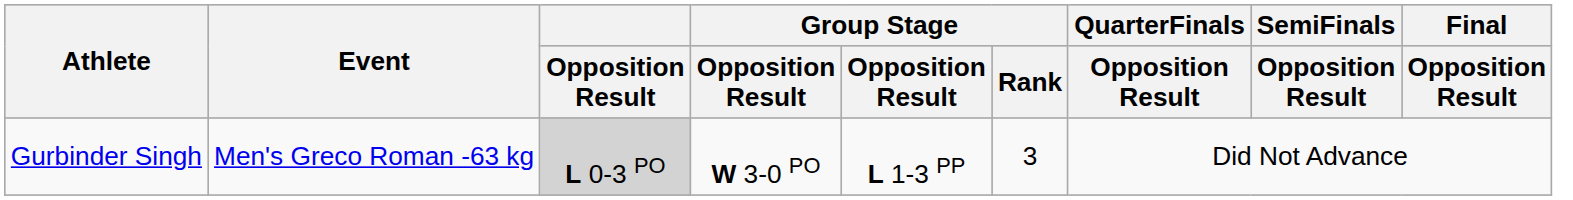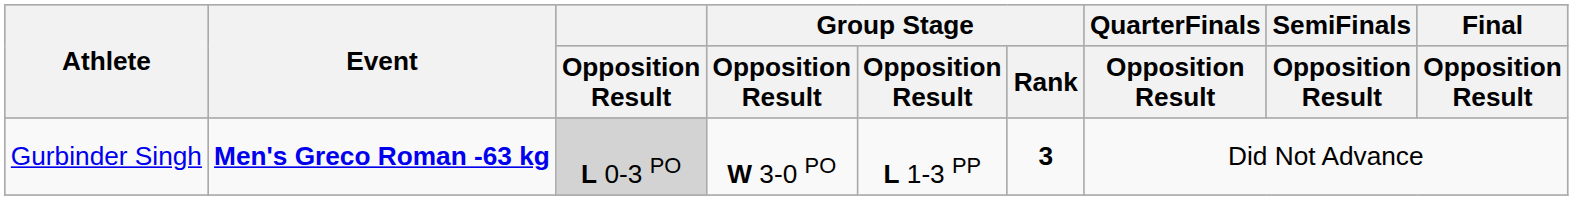(374, 156) normal -> (382, 156) bold
(1030, 156) normal -> (1046, 156) bold
